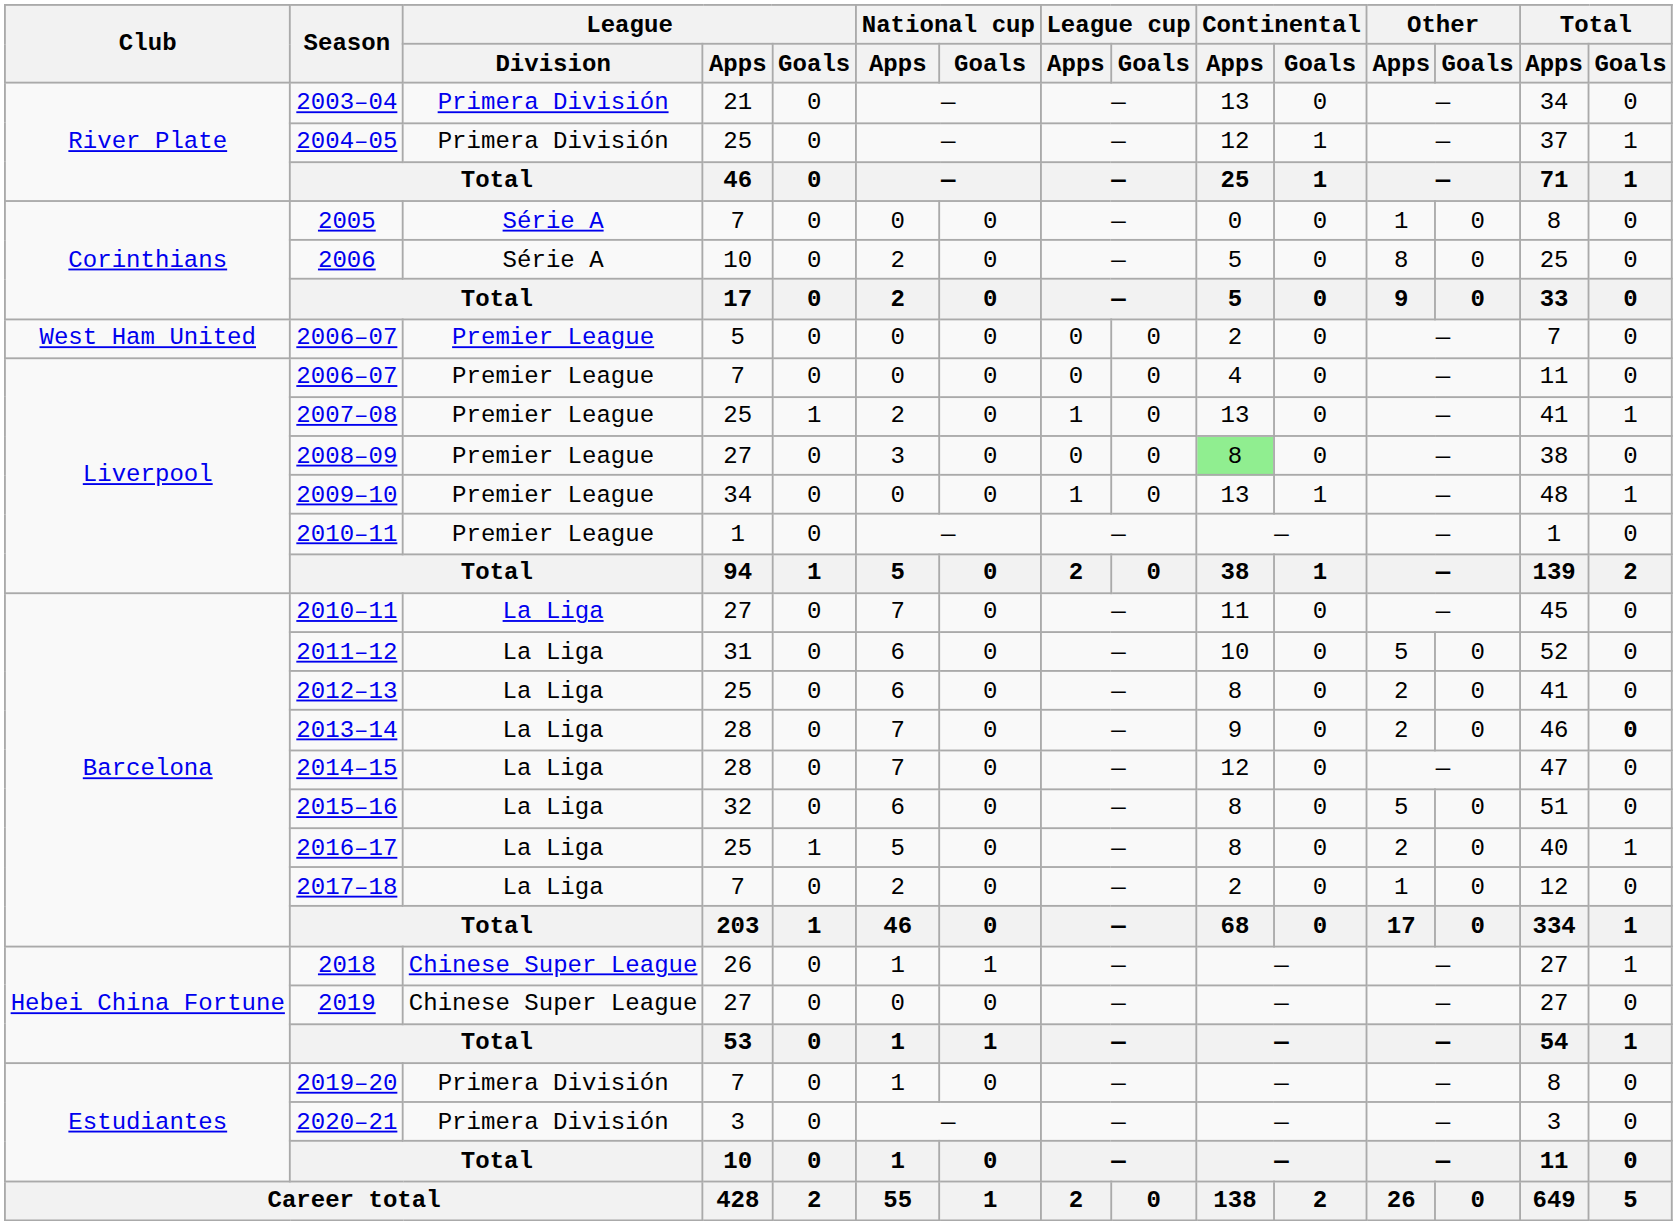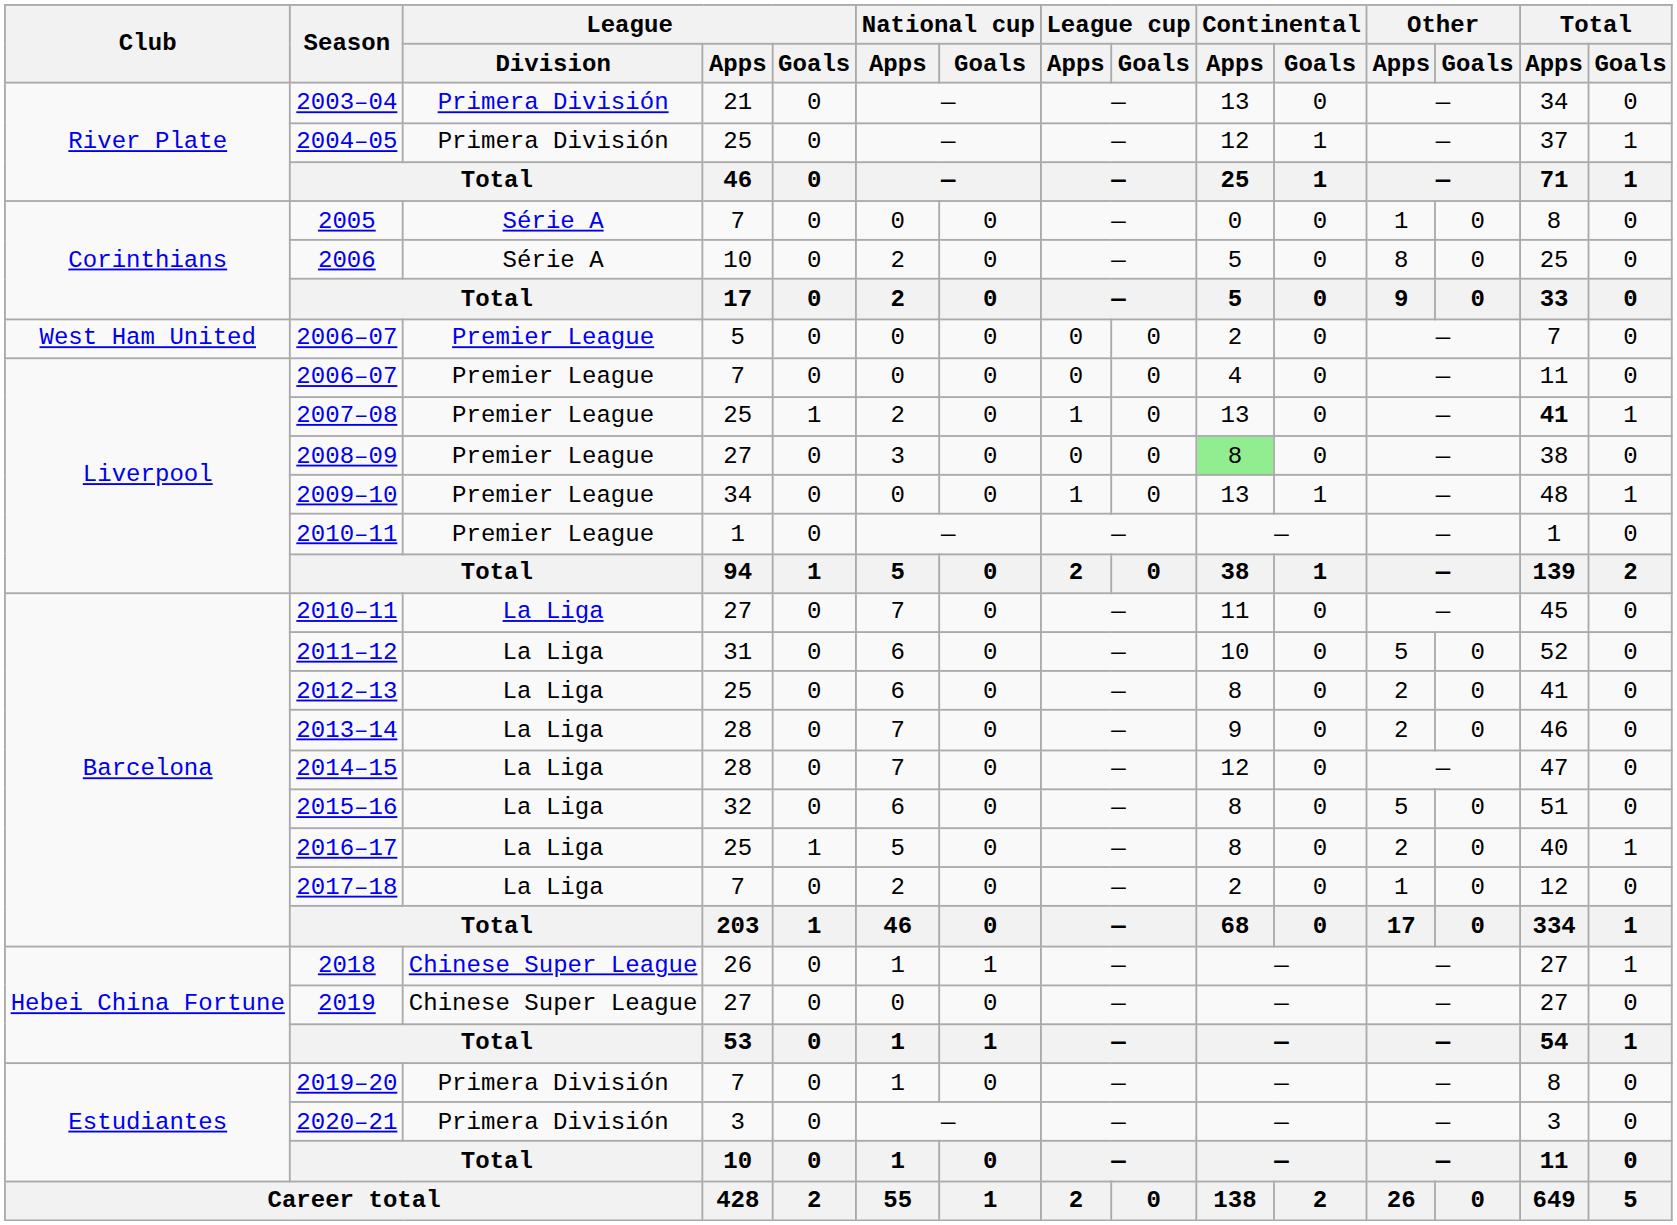(1554, 416) normal -> (1554, 416) bold
(1630, 730) bold -> (1630, 730) normal
